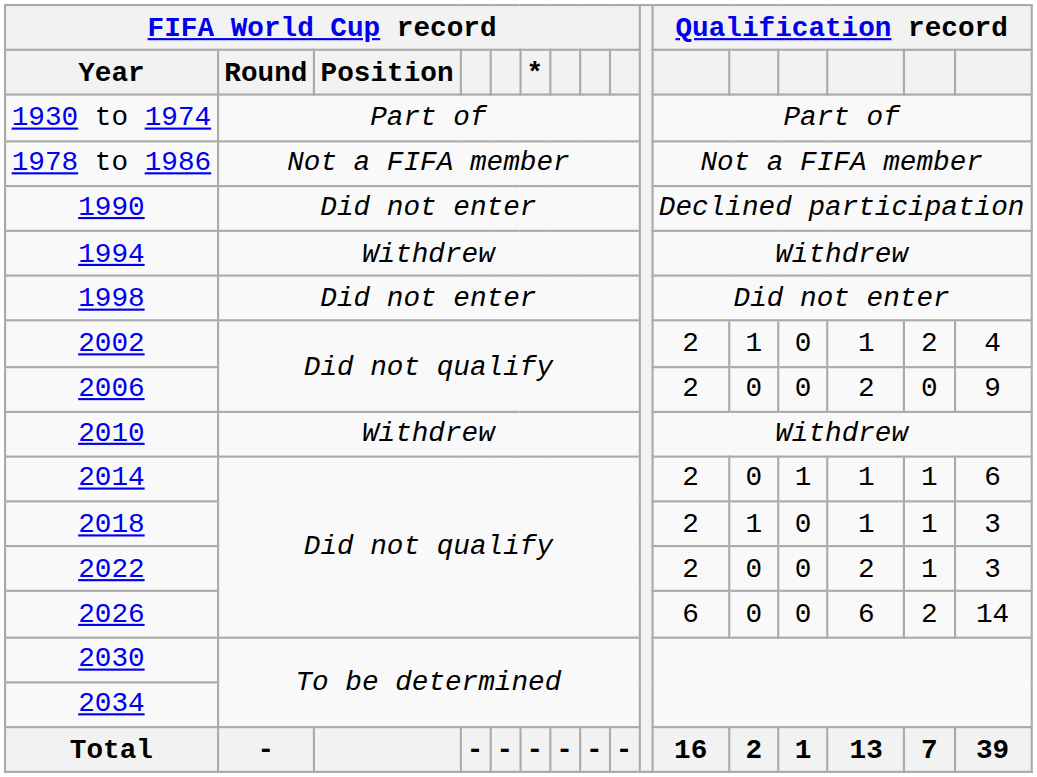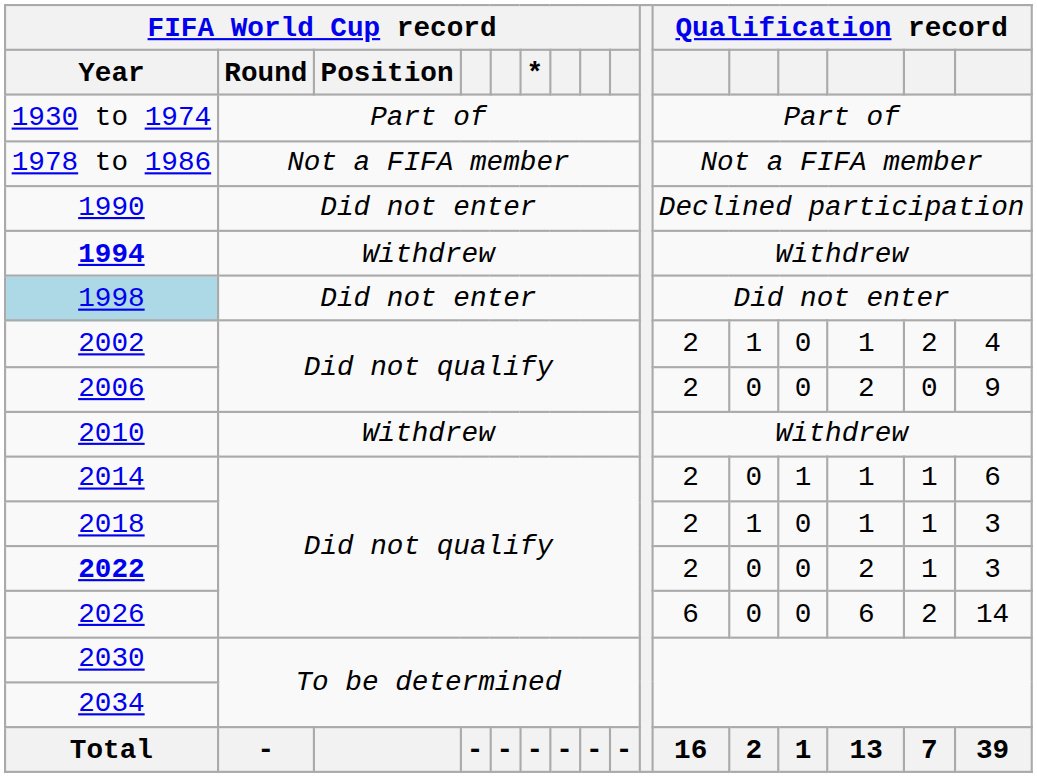(111, 253) normal -> (111, 253) bold
(111, 298) no background -> (111, 298) lightblue background
(111, 569) normal -> (111, 569) bold
